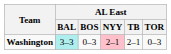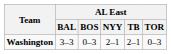(67, 42) paleturquoise background -> (67, 42) no background
(113, 42) pink background -> (113, 42) no background
